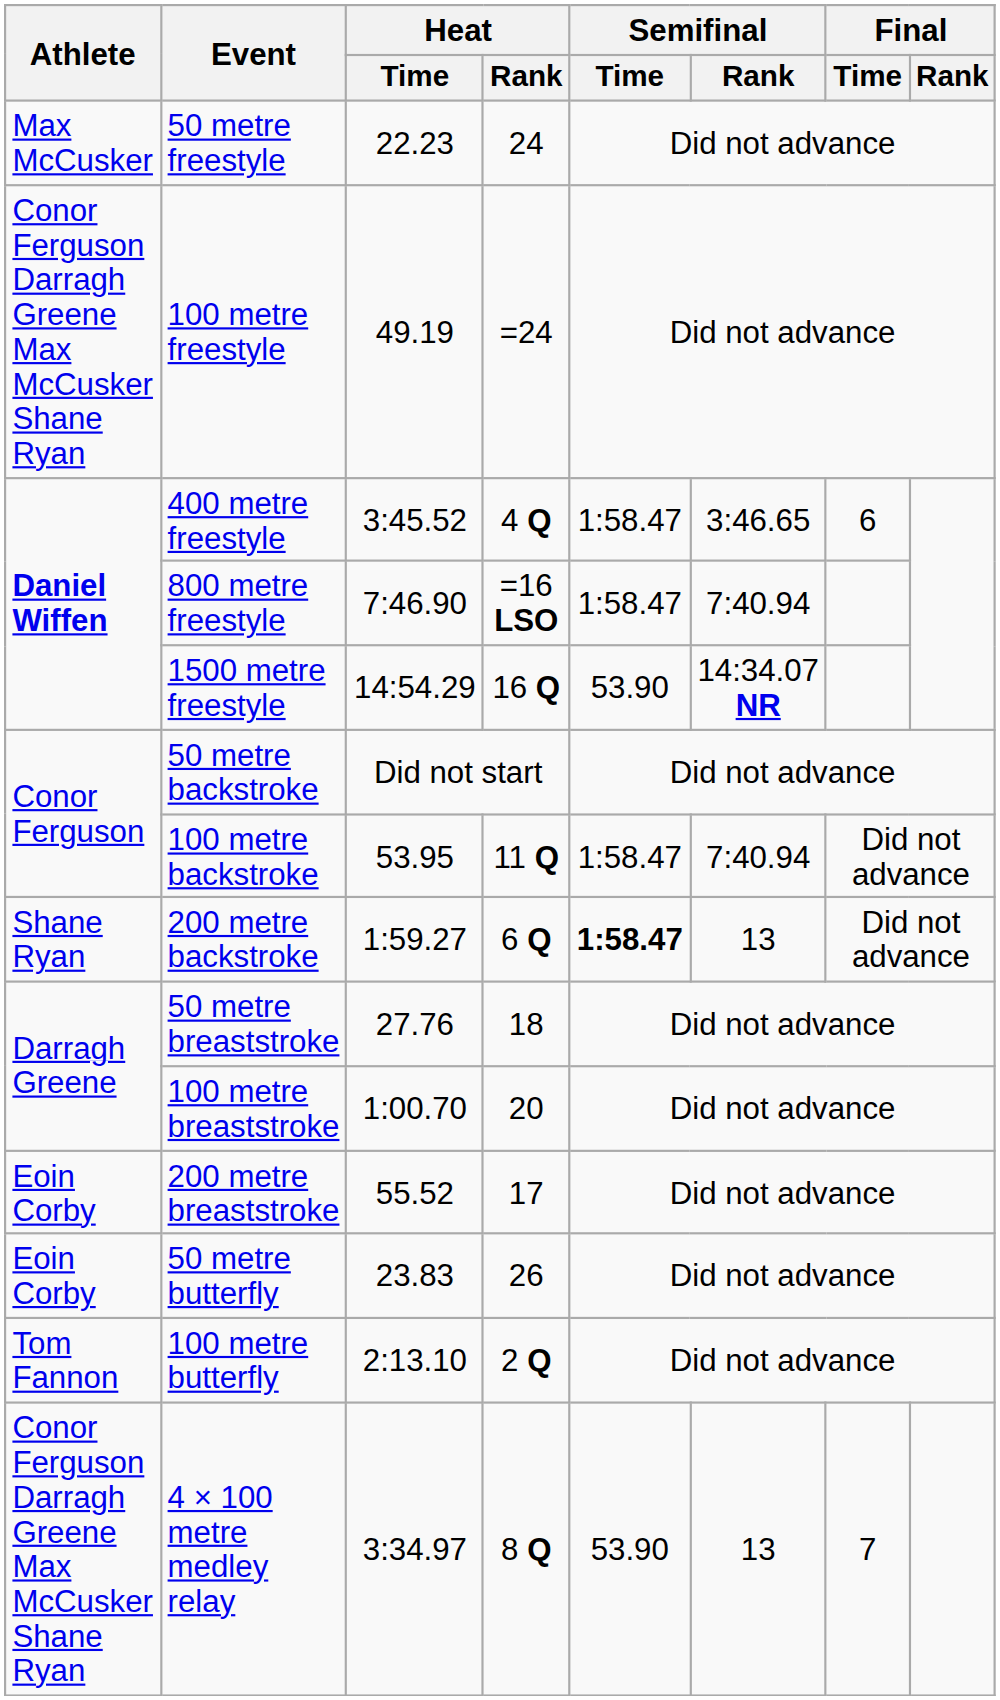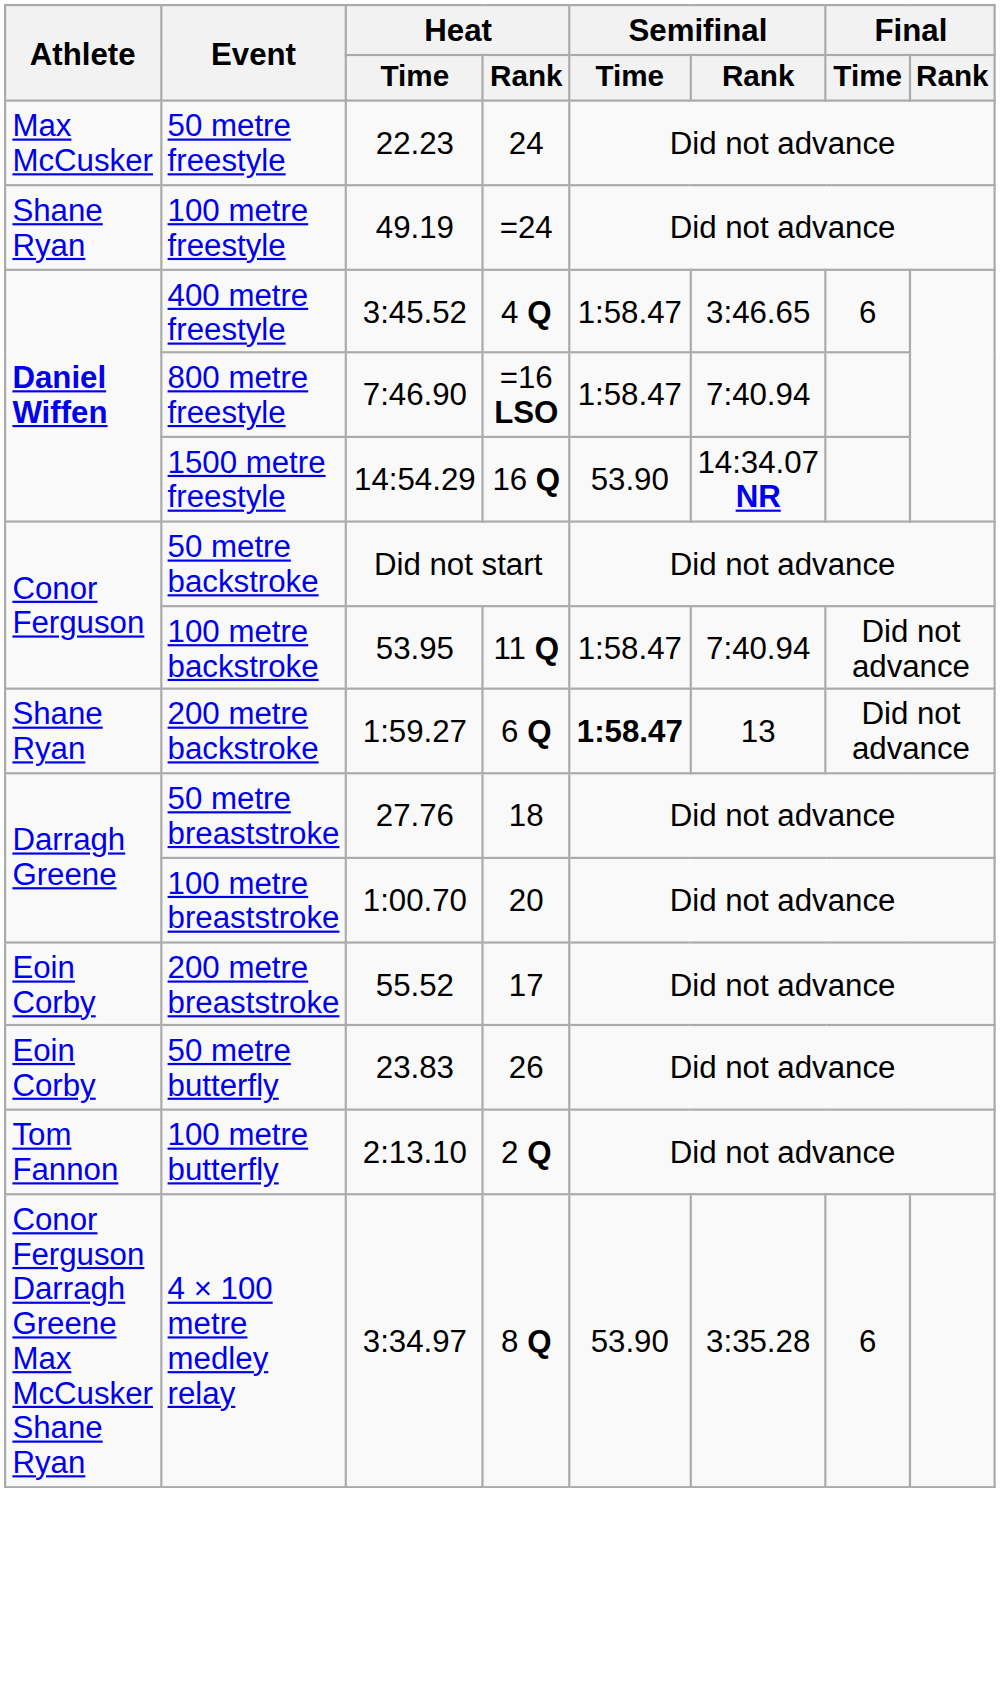(83, 332) Conor Ferguson Darragh Greene Max McCusker Shane Ryan -> (58, 228) Shane Ryan
(758, 1549) 13 -> (758, 1341) 3:35.28
(868, 1549) 7 -> (868, 1341) 6
